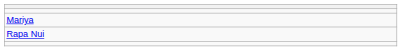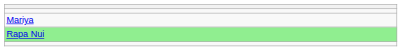(25, 35) no background -> (25, 35) lightgreen background
